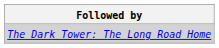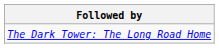(109, 35) lightgrey background -> (109, 35) no background
